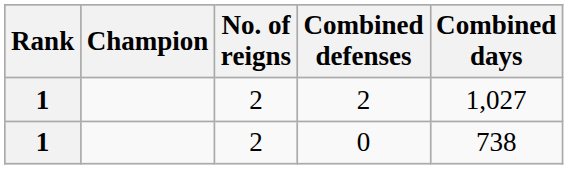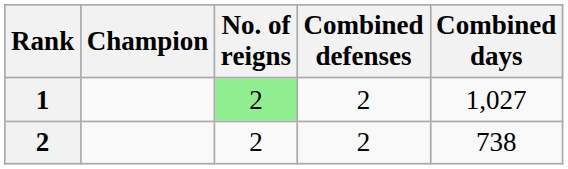(256, 99) no background -> (256, 99) lightgreen background
(43, 142) 1 -> (43, 142) 2
(364, 142) 0 -> (364, 142) 2
